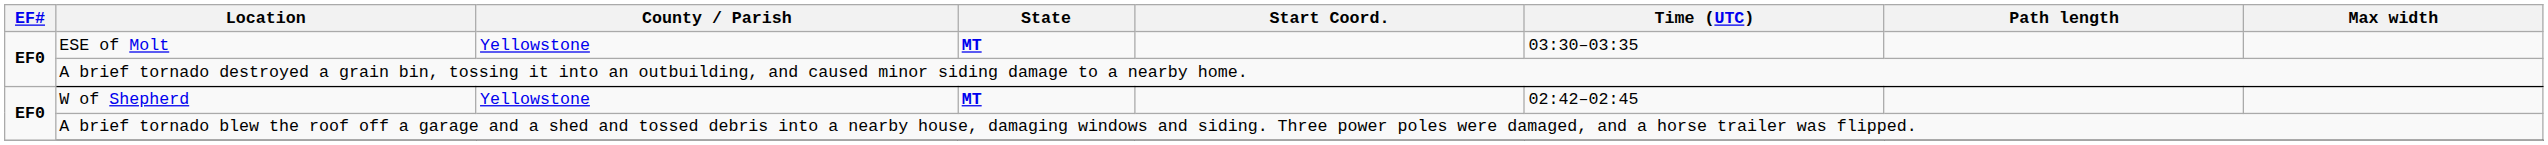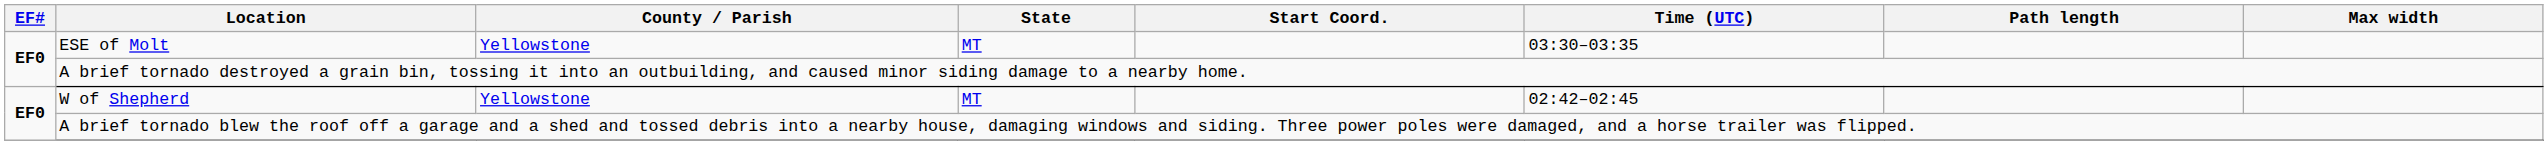(972, 45) bold -> (972, 45) normal
(972, 100) bold -> (972, 100) normal
